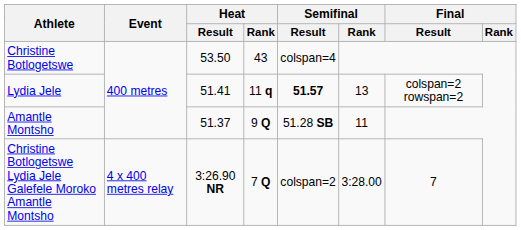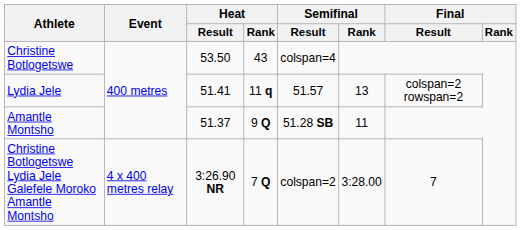(308, 91) bold -> (308, 91) normal
